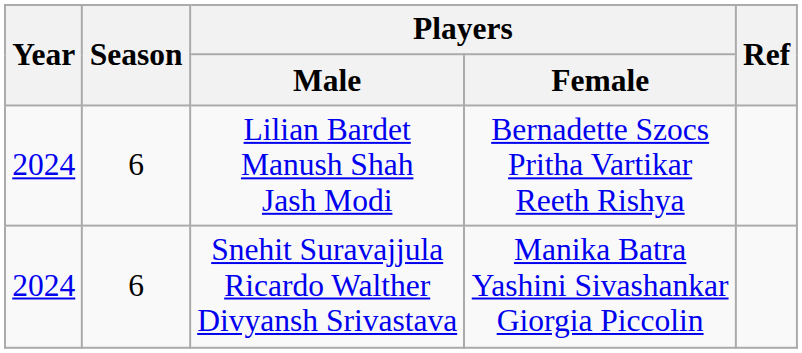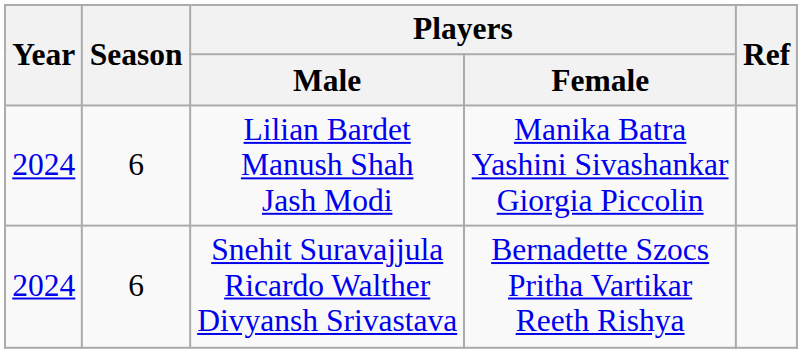(600, 164) Bernadette Szocs Pritha Vartikar Reeth Rishya -> (600, 164) Manika Batra Yashini Sivashankar Giorgia Piccolin
(600, 285) Manika Batra Yashini Sivashankar Giorgia Piccolin -> (600, 285) Bernadette Szocs Pritha Vartikar Reeth Rishya
